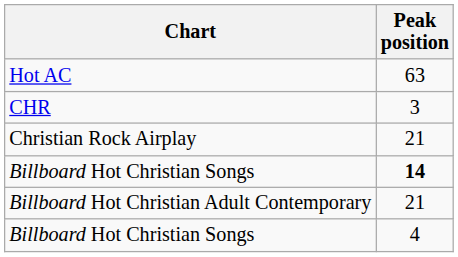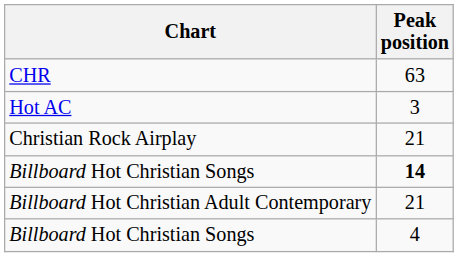(40, 75) Hot AC -> (30, 75) CHR
(30, 107) CHR -> (40, 107) Hot AC
